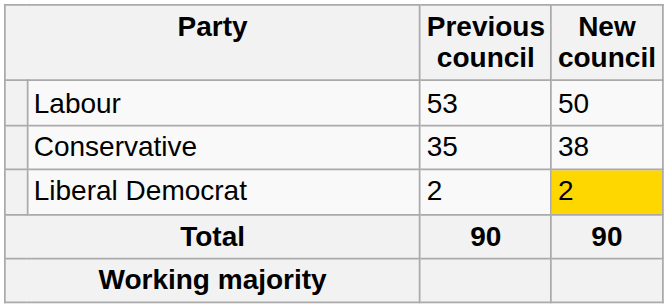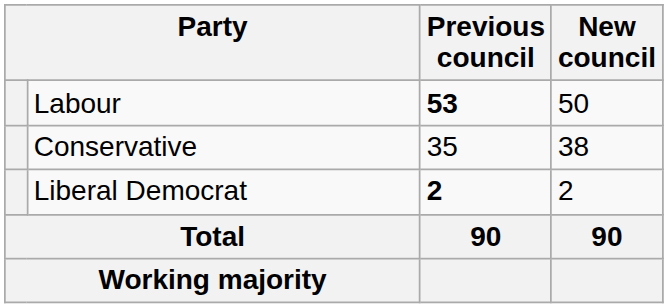(442, 102) normal -> (442, 102) bold
(435, 191) normal -> (435, 191) bold
(566, 191) gold background -> (566, 191) no background
